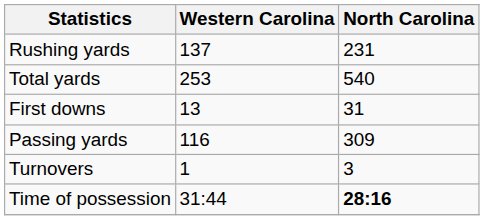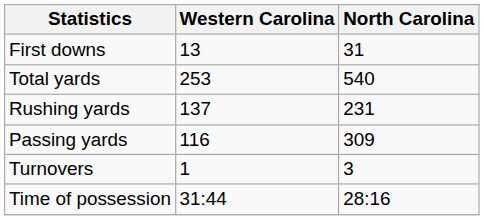rows swapped: (57, 109) <-> (69, 49)
(367, 199) bold -> (367, 199) normal
